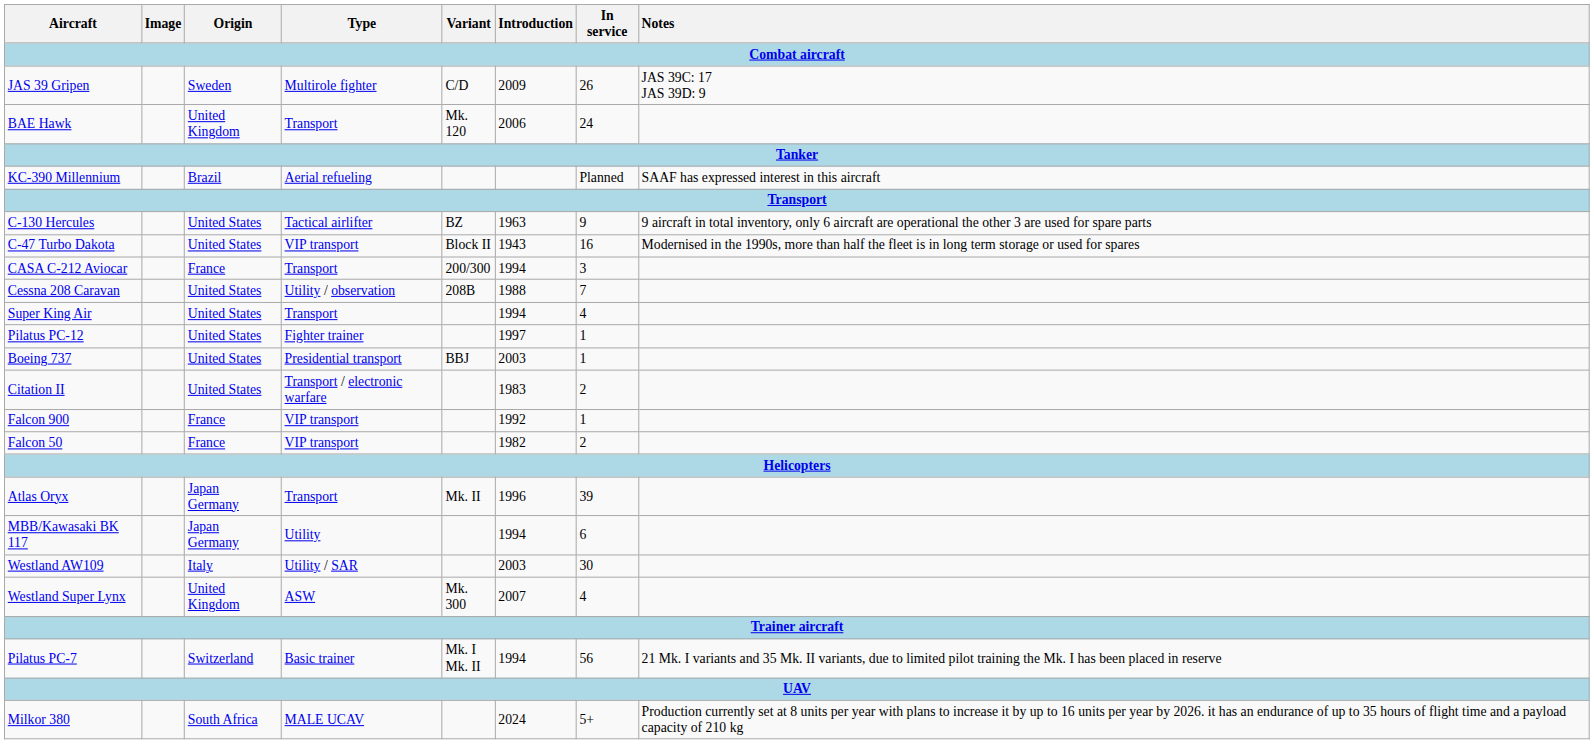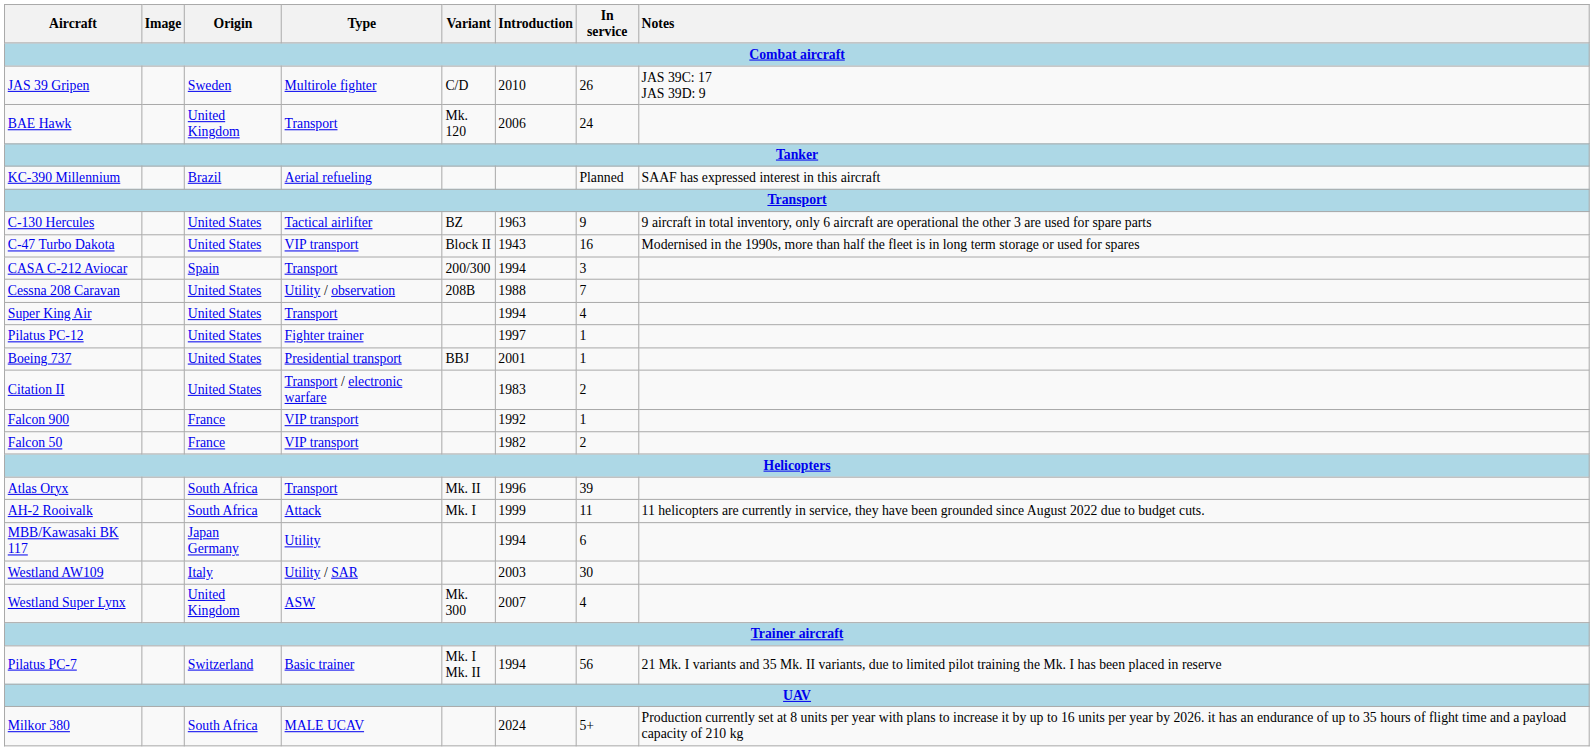(512, 84) 2009 -> (512, 84) 2010
(206, 267) France -> (203, 267) Spain
(512, 358) 2003 -> (512, 358) 2001
(213, 496) Japan Germany -> (223, 487) South Africa
+ row: (50, 510)
